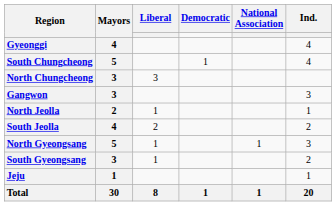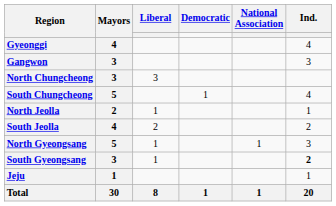rows swapped: (27, 95) <-> (50, 62)
(309, 160) normal -> (309, 160) bold
